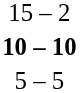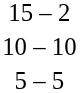(39, 46) bold -> (39, 46) normal
